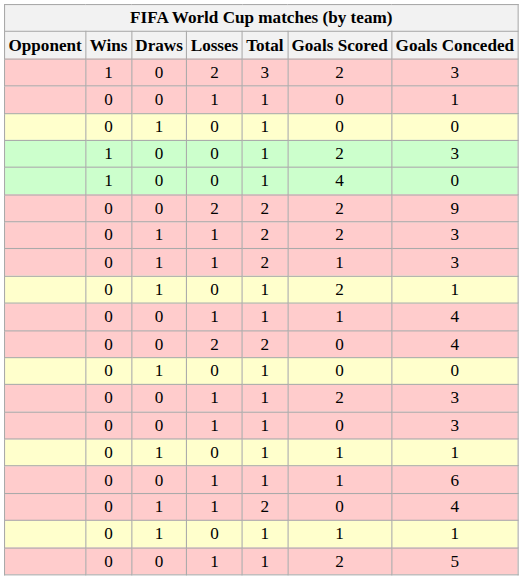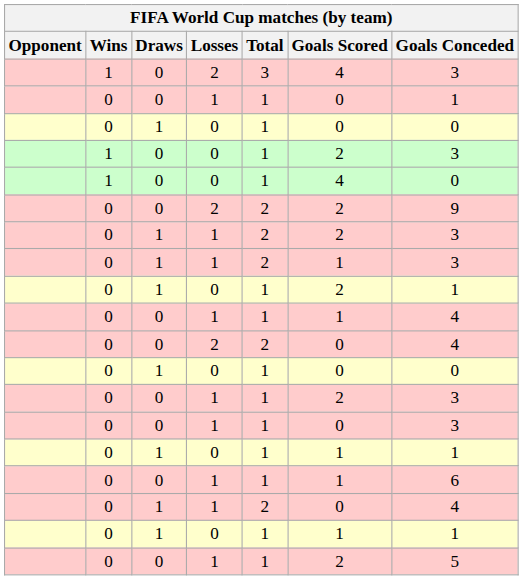(340, 72) 2 -> (340, 72) 4
